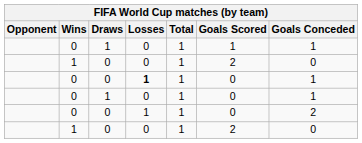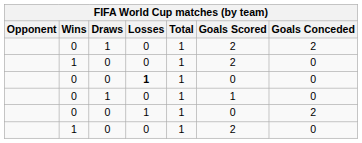(233, 46) 1 -> (233, 46) 2
(313, 46) 1 -> (313, 46) 2
(313, 79) 1 -> (313, 79) 0
(233, 96) 0 -> (233, 96) 1
(313, 96) 1 -> (313, 96) 0
